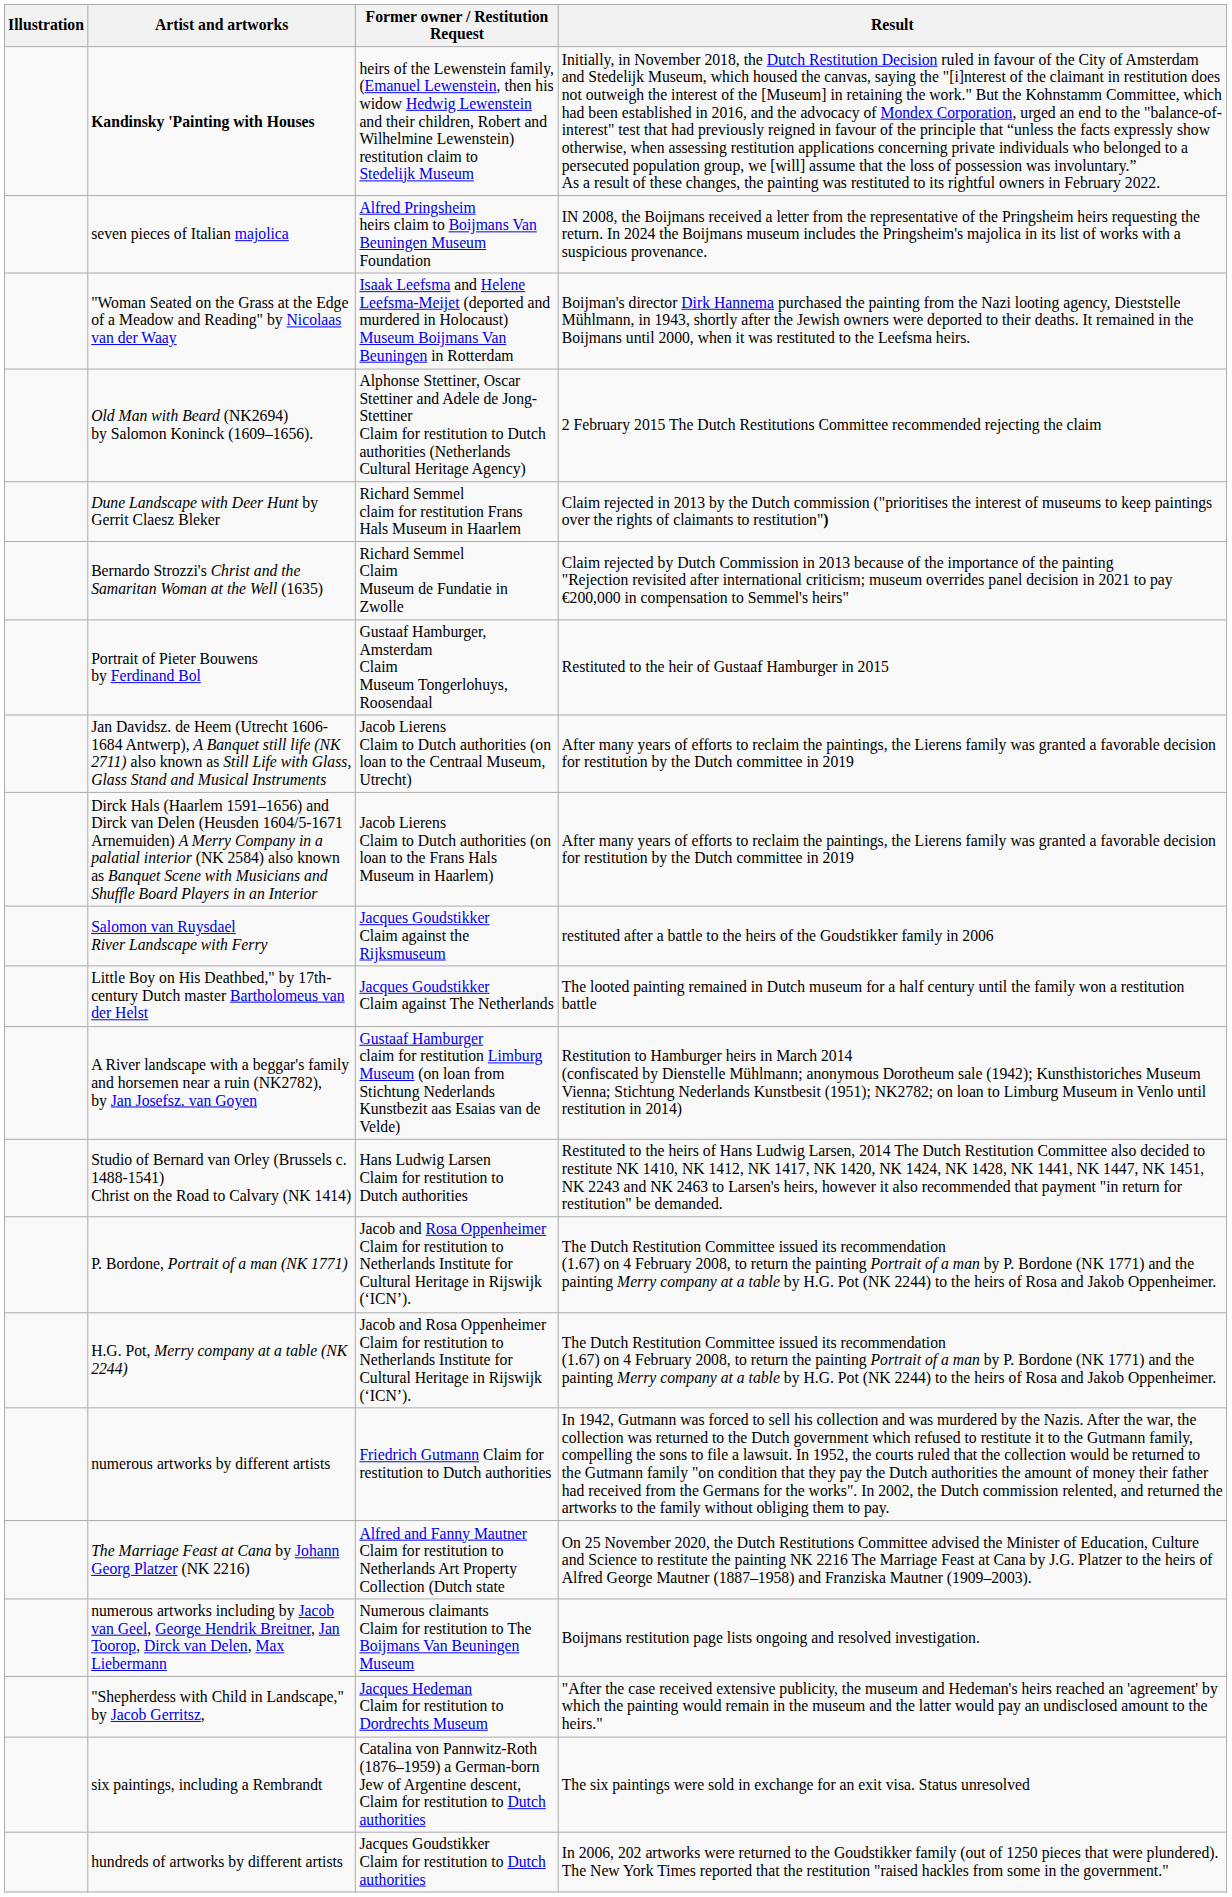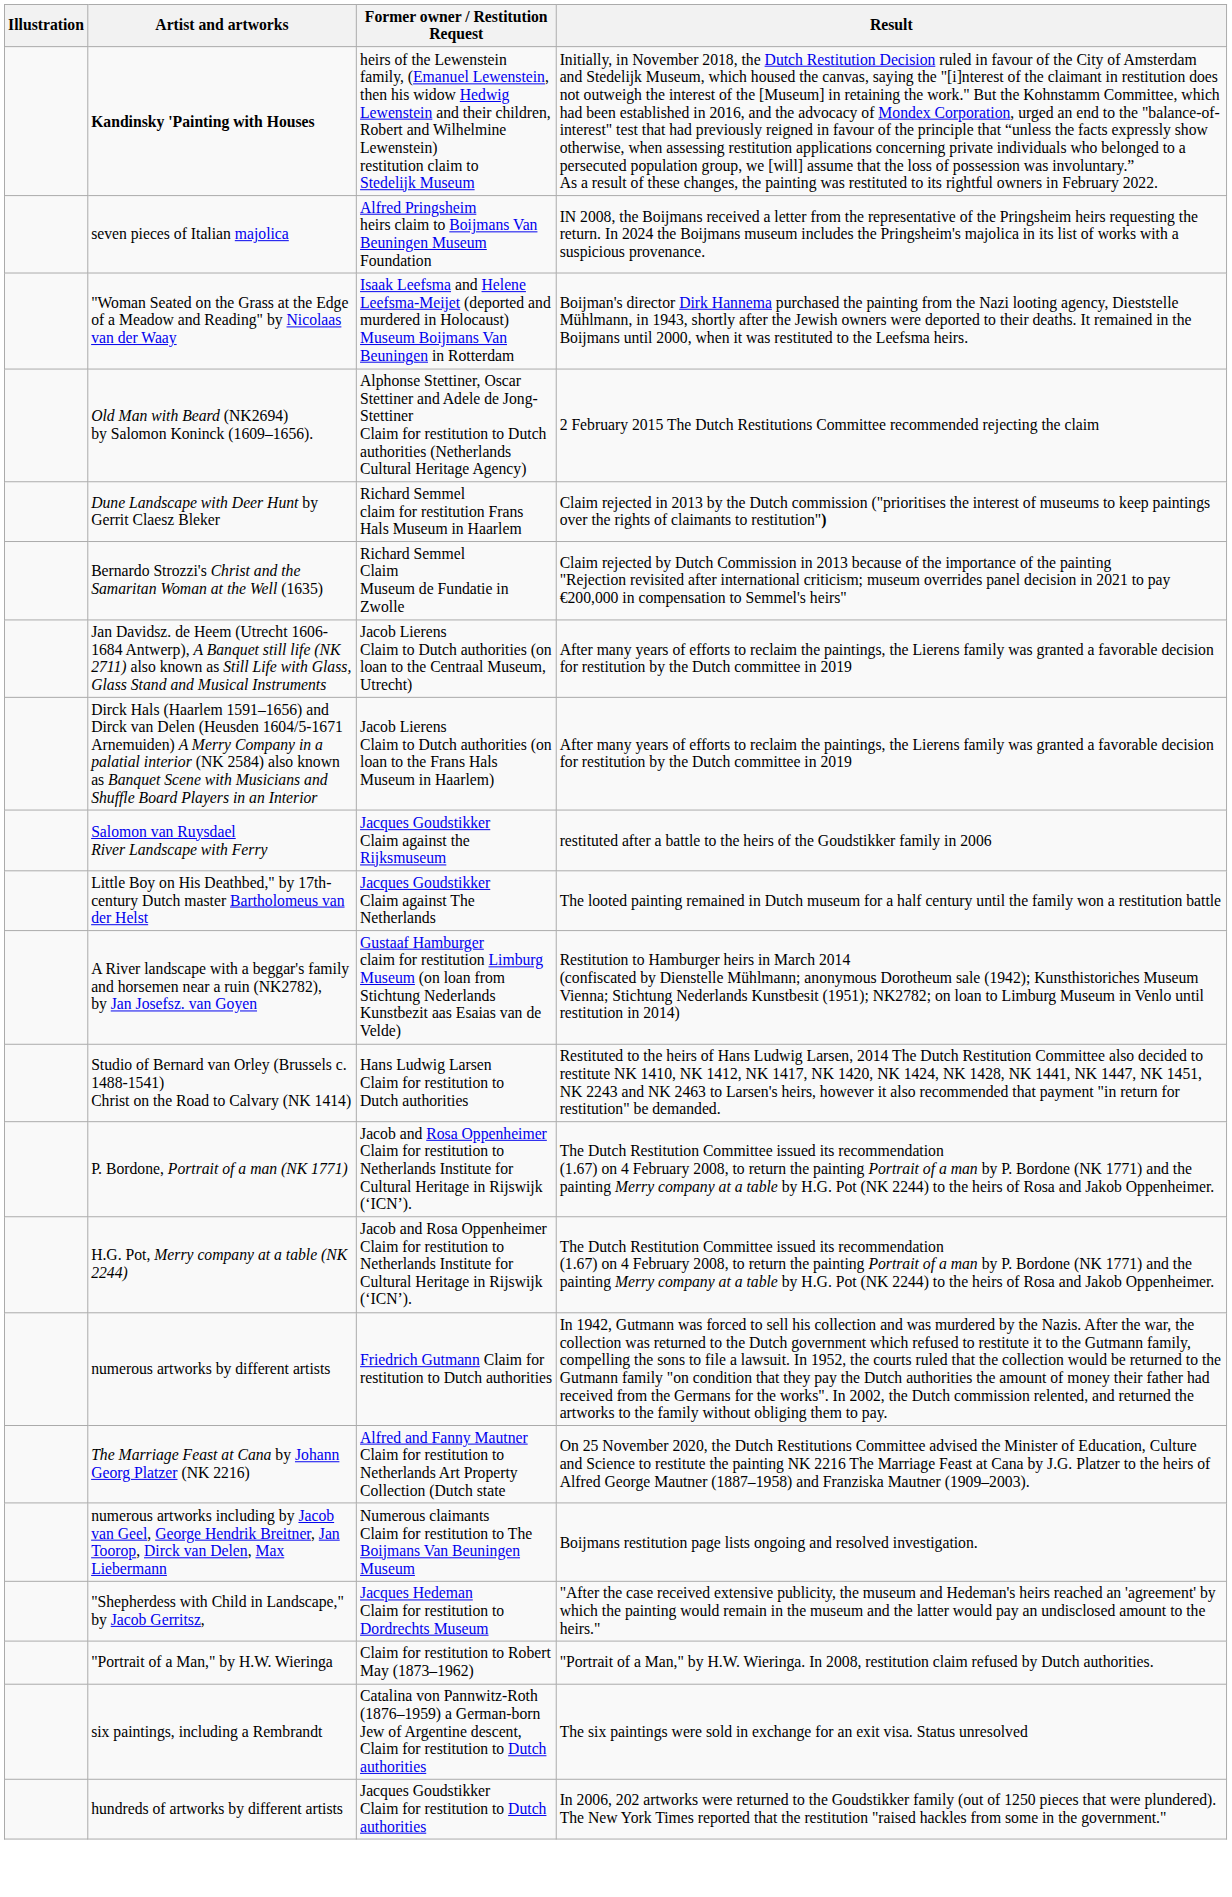- row: (175, 667)
+ row: (212, 1662)
